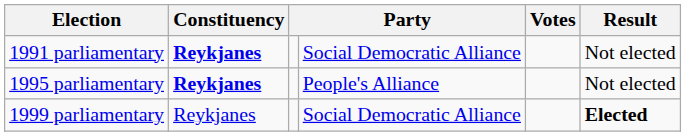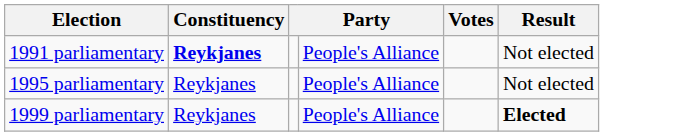(412, 51) Social Democratic Alliance -> (371, 51) People's Alliance
(217, 83) bold -> (214, 83) normal
(412, 114) Social Democratic Alliance -> (371, 114) People's Alliance
